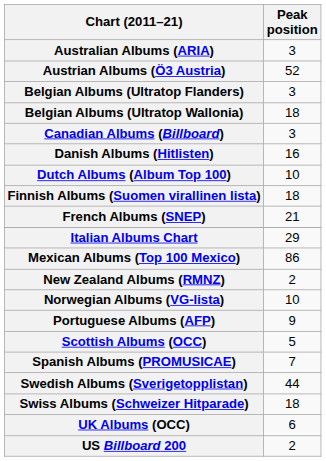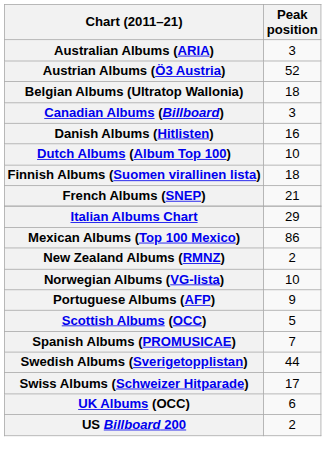- row: (134, 92)
(292, 404) 18 -> (292, 383) 17
